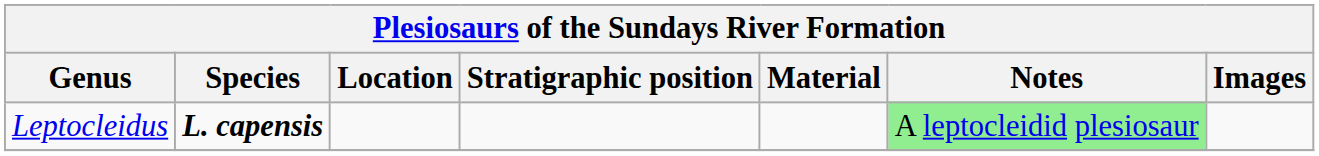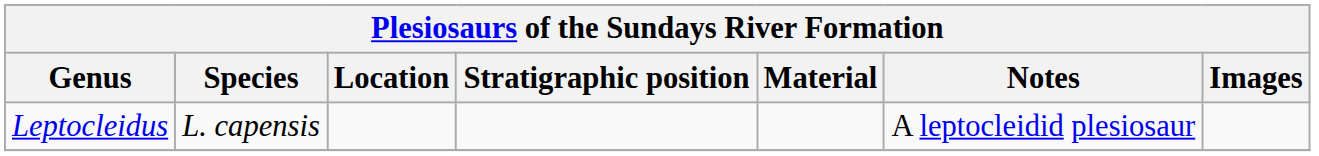(253, 125) bold -> (251, 125) normal
(1047, 125) lightgreen background -> (1043, 125) no background
